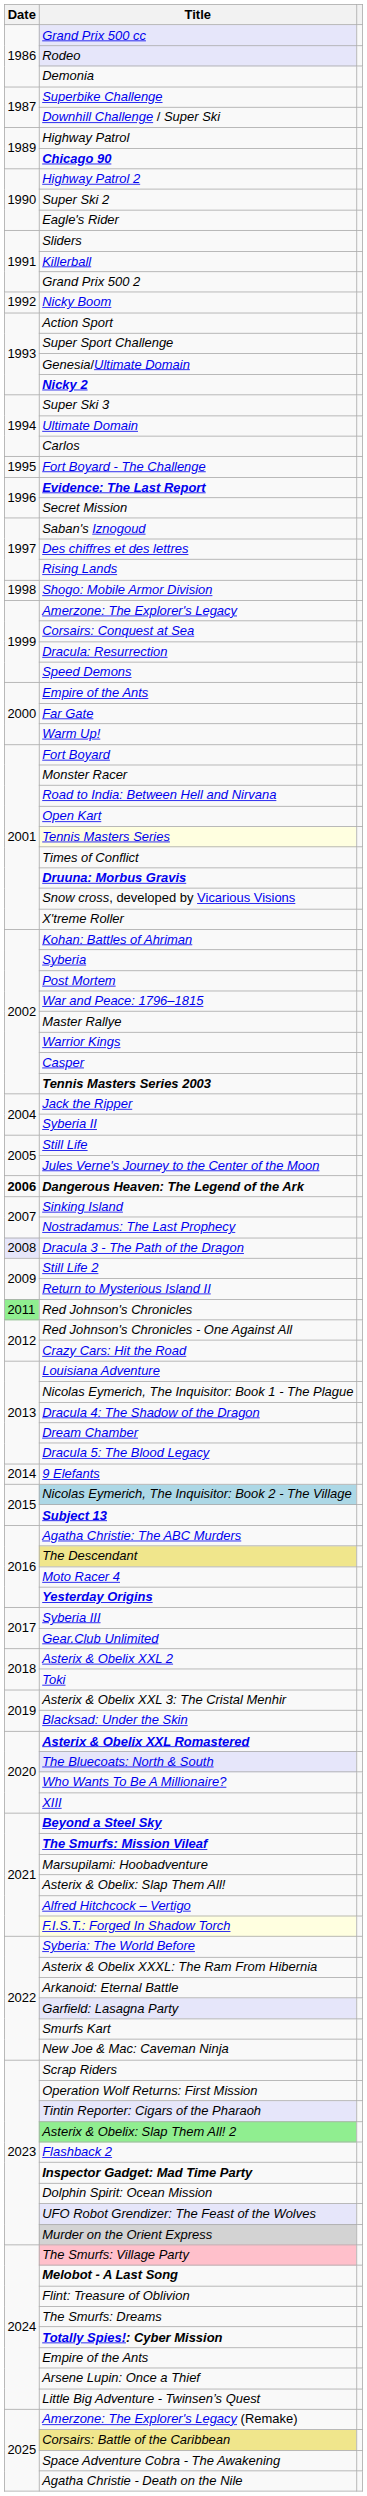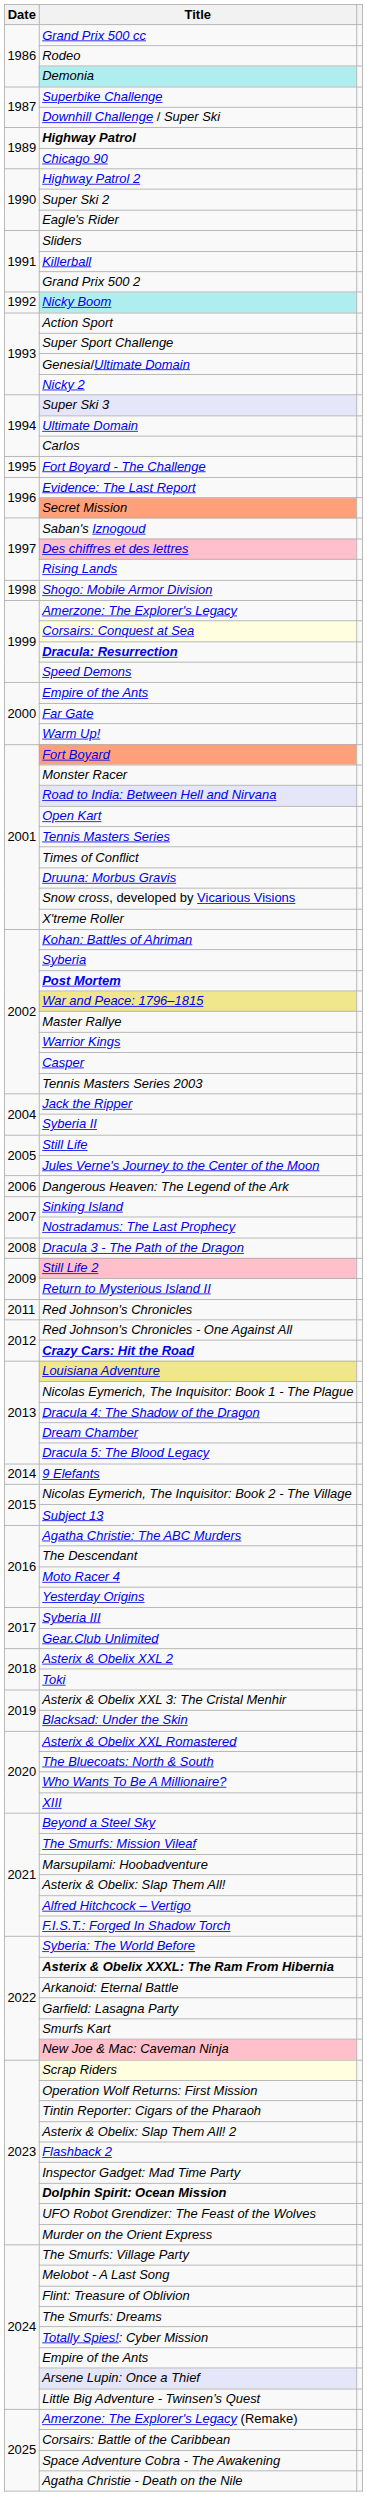(94, 35) lavender background -> (94, 35) no background
(61, 55) lavender background -> (61, 55) no background
(68, 76) no background -> (68, 76) paleturquoise background
(86, 138) normal -> (89, 138) bold
(77, 158) bold -> (75, 158) normal
(77, 302) no background -> (77, 302) paleturquoise background
(65, 384) bold -> (63, 384) normal
(76, 405) no background -> (76, 405) lavender background
(124, 487) bold -> (119, 487) normal
(85, 508) no background -> (85, 508) lightsalmon background
(115, 549) no background -> (115, 549) pink background
(118, 631) no background -> (118, 631) lightyellow background
(105, 651) normal -> (110, 651) bold
(76, 754) no background -> (76, 754) lightsalmon background
(159, 795) no background -> (159, 795) lavender background
(106, 836) lightyellow background -> (106, 836) no background
(114, 878) bold -> (109, 878) normal
(79, 980) normal -> (81, 980) bold
(123, 1001) no background -> (123, 1001) khaki background
(127, 1083) bold -> (122, 1083) normal
(22, 1186) bold -> (22, 1186) normal
(173, 1186) bold -> (166, 1186) normal
(22, 1248) lavender background -> (22, 1248) no background
(70, 1268) no background -> (70, 1268) pink background
(21, 1309) lightgreen background -> (21, 1309) no background
(114, 1350) normal -> (118, 1350) bold
(101, 1371) no background -> (101, 1371) khaki background
(197, 1494) lightblue background -> (197, 1494) no background
(75, 1515) bold -> (73, 1515) normal
(90, 1556) khaki background -> (90, 1556) no background
(97, 1597) bold -> (93, 1597) normal
(146, 1741) bold -> (139, 1741) normal
(128, 1761) lavender background -> (128, 1761) no background
(102, 1823) bold -> (99, 1823) normal
(125, 1844) bold -> (119, 1844) normal
(136, 1926) lightyellow background -> (136, 1926) no background
(180, 1967) normal -> (188, 1967) bold
(110, 2008) lavender background -> (110, 2008) no background
(135, 2049) no background -> (135, 2049) pink background
(80, 2070) no background -> (80, 2070) lightyellow background
(152, 2111) lavender background -> (152, 2111) no background
(139, 2131) lightgreen background -> (139, 2131) no background
(147, 2172) bold -> (141, 2172) normal
(127, 2193) normal -> (134, 2193) bold
(179, 2214) lavender background -> (179, 2214) no background
(127, 2234) lightgrey background -> (127, 2234) no background
(116, 2255) pink background -> (116, 2255) no background
(110, 2275) bold -> (106, 2275) normal
(132, 2337) bold -> (125, 2337) normal
(121, 2378) no background -> (121, 2378) lavender background
(136, 2440) khaki background -> (136, 2440) no background
